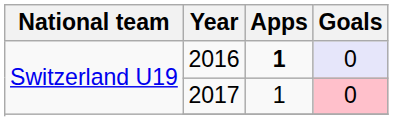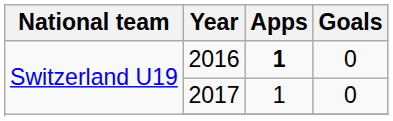(351, 59) lavender background -> (351, 59) no background
(351, 95) pink background -> (351, 95) no background
